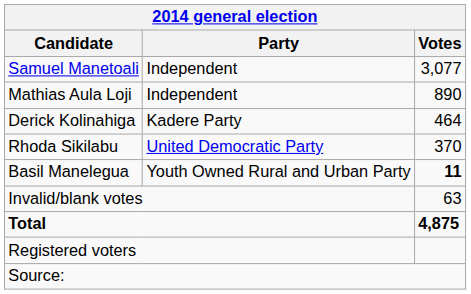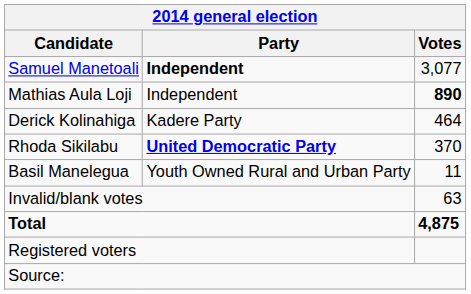(192, 69) normal -> (195, 69) bold
(448, 95) normal -> (448, 95) bold
(235, 146) normal -> (241, 146) bold
(453, 172) bold -> (453, 172) normal
